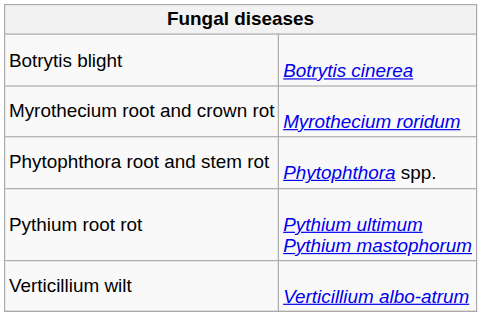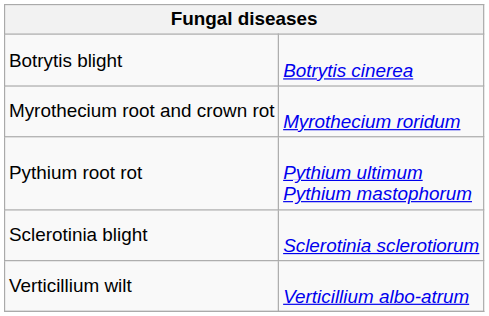- row: (139, 162)
+ row: (78, 234)
